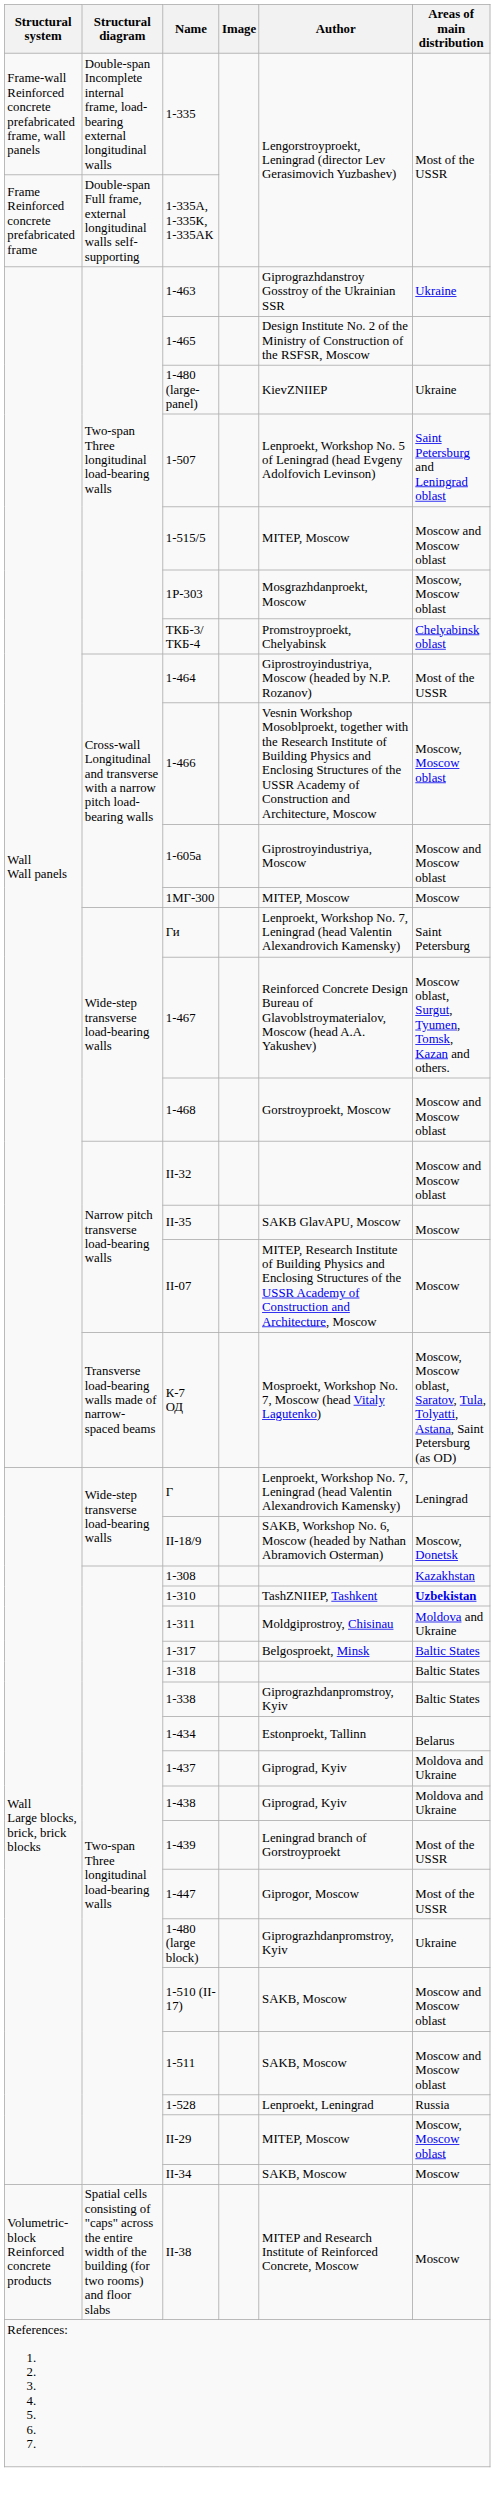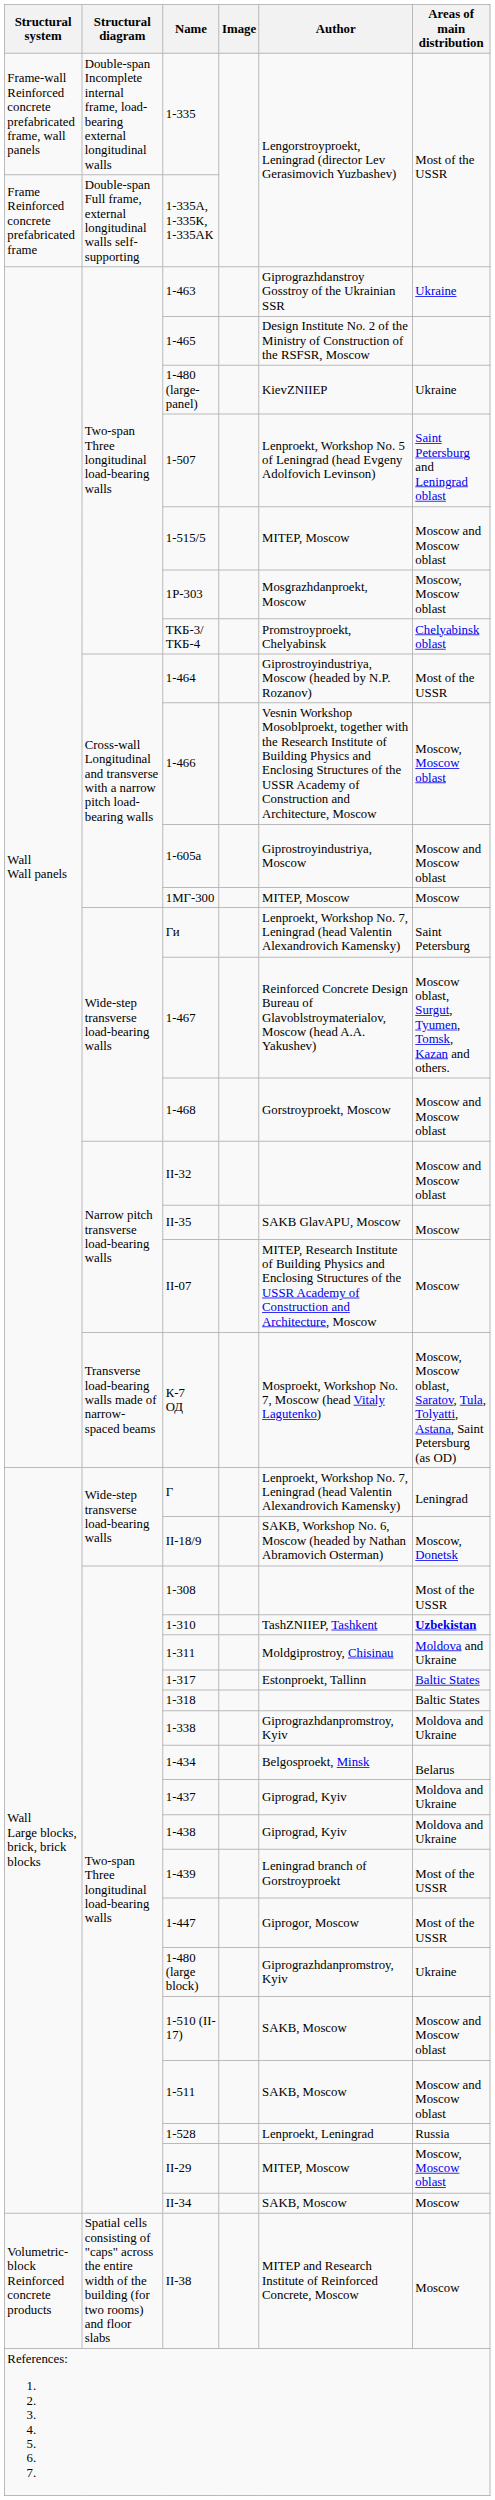(445, 1575) Kazakhstan -> (445, 1597) Most of the USSR
(316, 1651) Belgosproekt, Minsk -> (314, 1680) Estonproekt, Tallinn
(447, 1699) Baltic States -> (449, 1727) Moldova and Ukraine
(314, 1733) Estonproekt, Tallinn -> (316, 1762) Belgosproekt, Minsk
